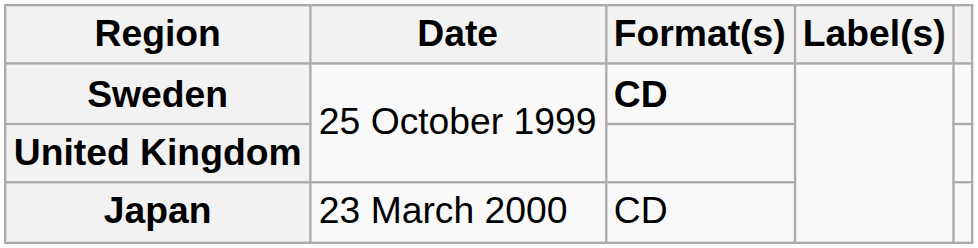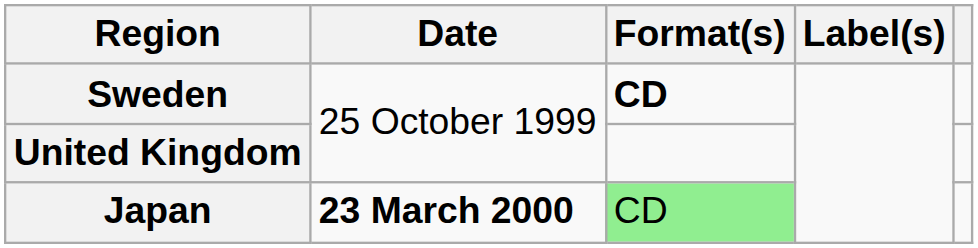(443, 211) normal -> (446, 211) bold
(641, 211) no background -> (641, 211) lightgreen background
